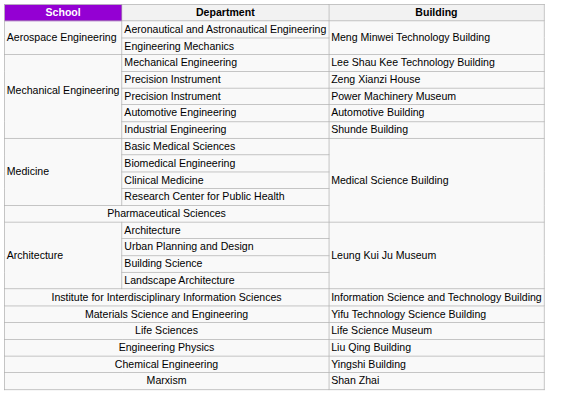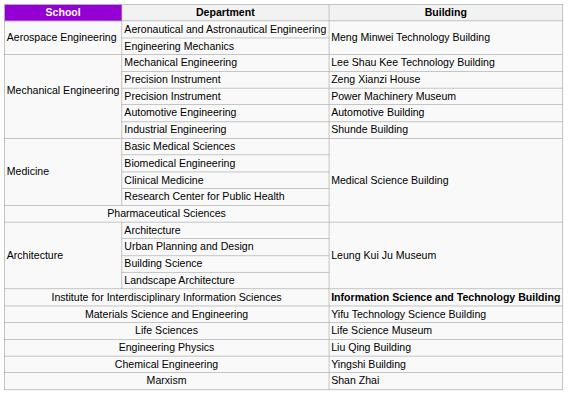(436, 297) normal -> (446, 297) bold
